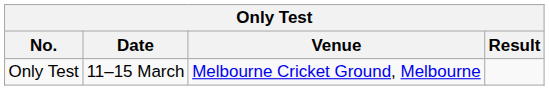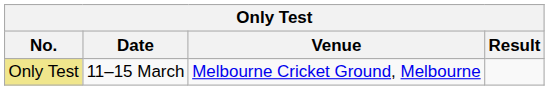(44, 71) no background -> (44, 71) khaki background
